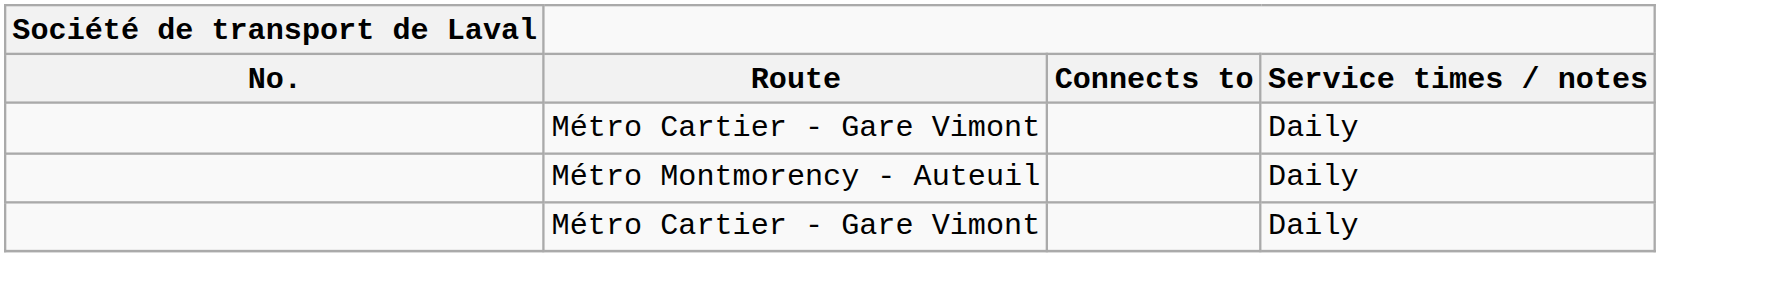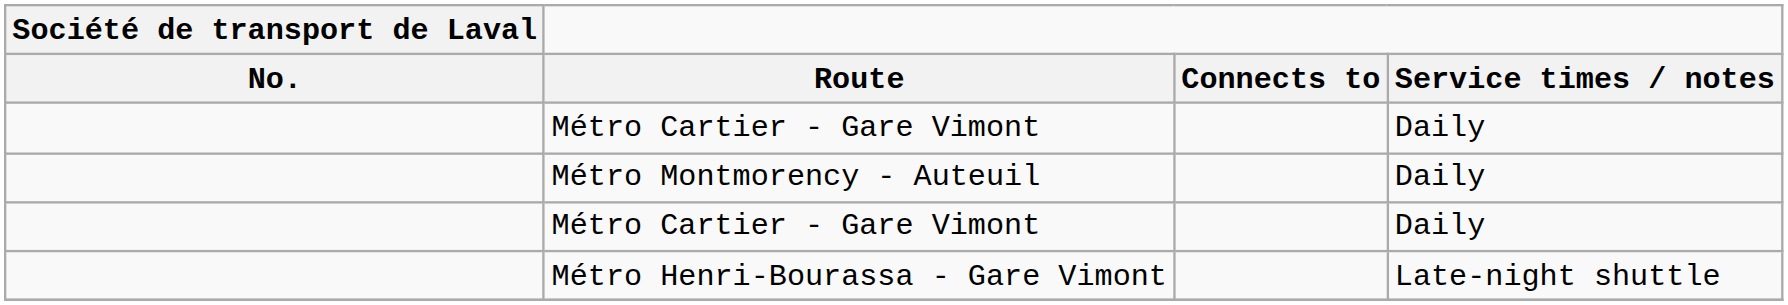+ row: (859, 276)
